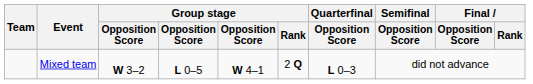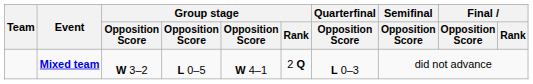(68, 65) normal -> (70, 65) bold
